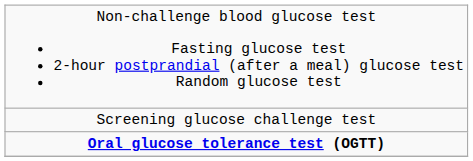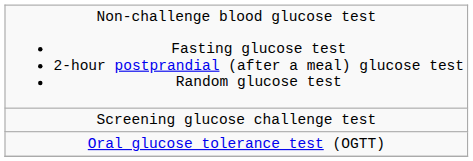(236, 144) bold -> (236, 144) normal
